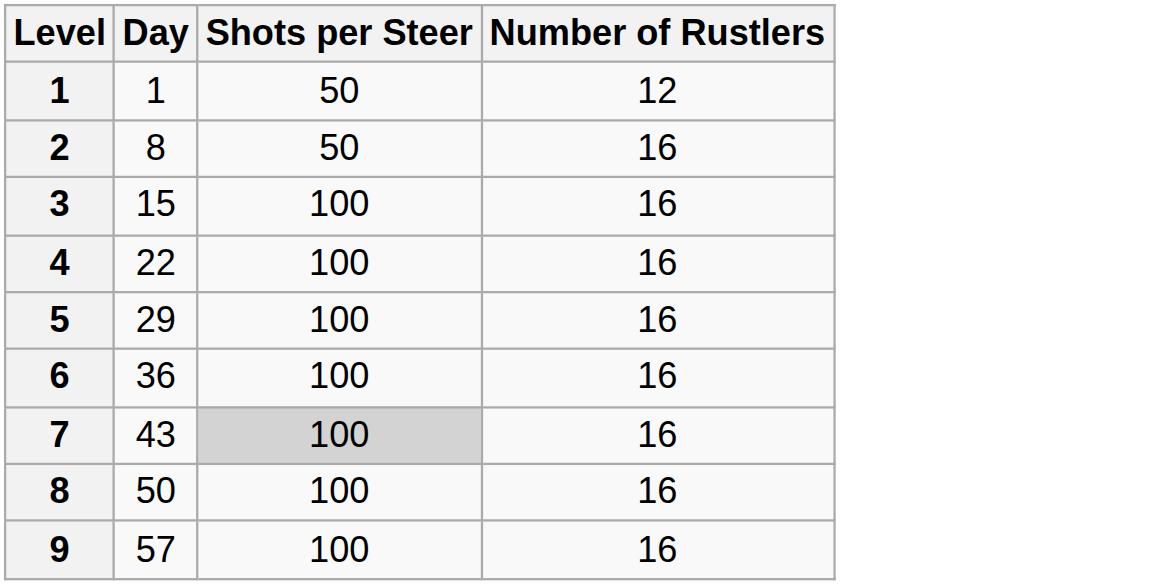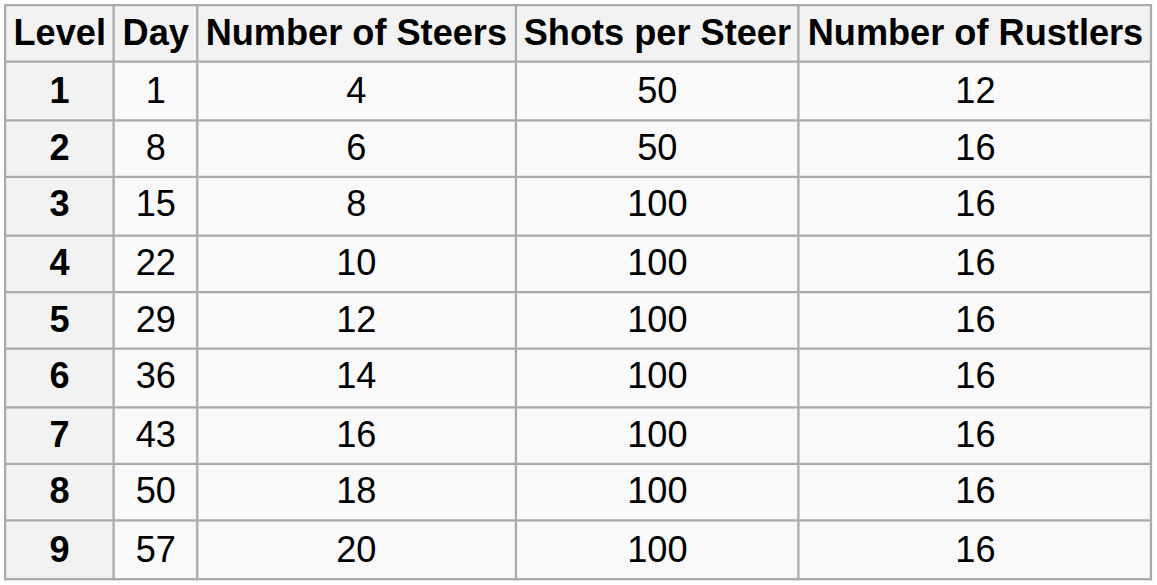+ column: (356, 33)
(339, 434) lightgrey background -> (657, 434) no background
